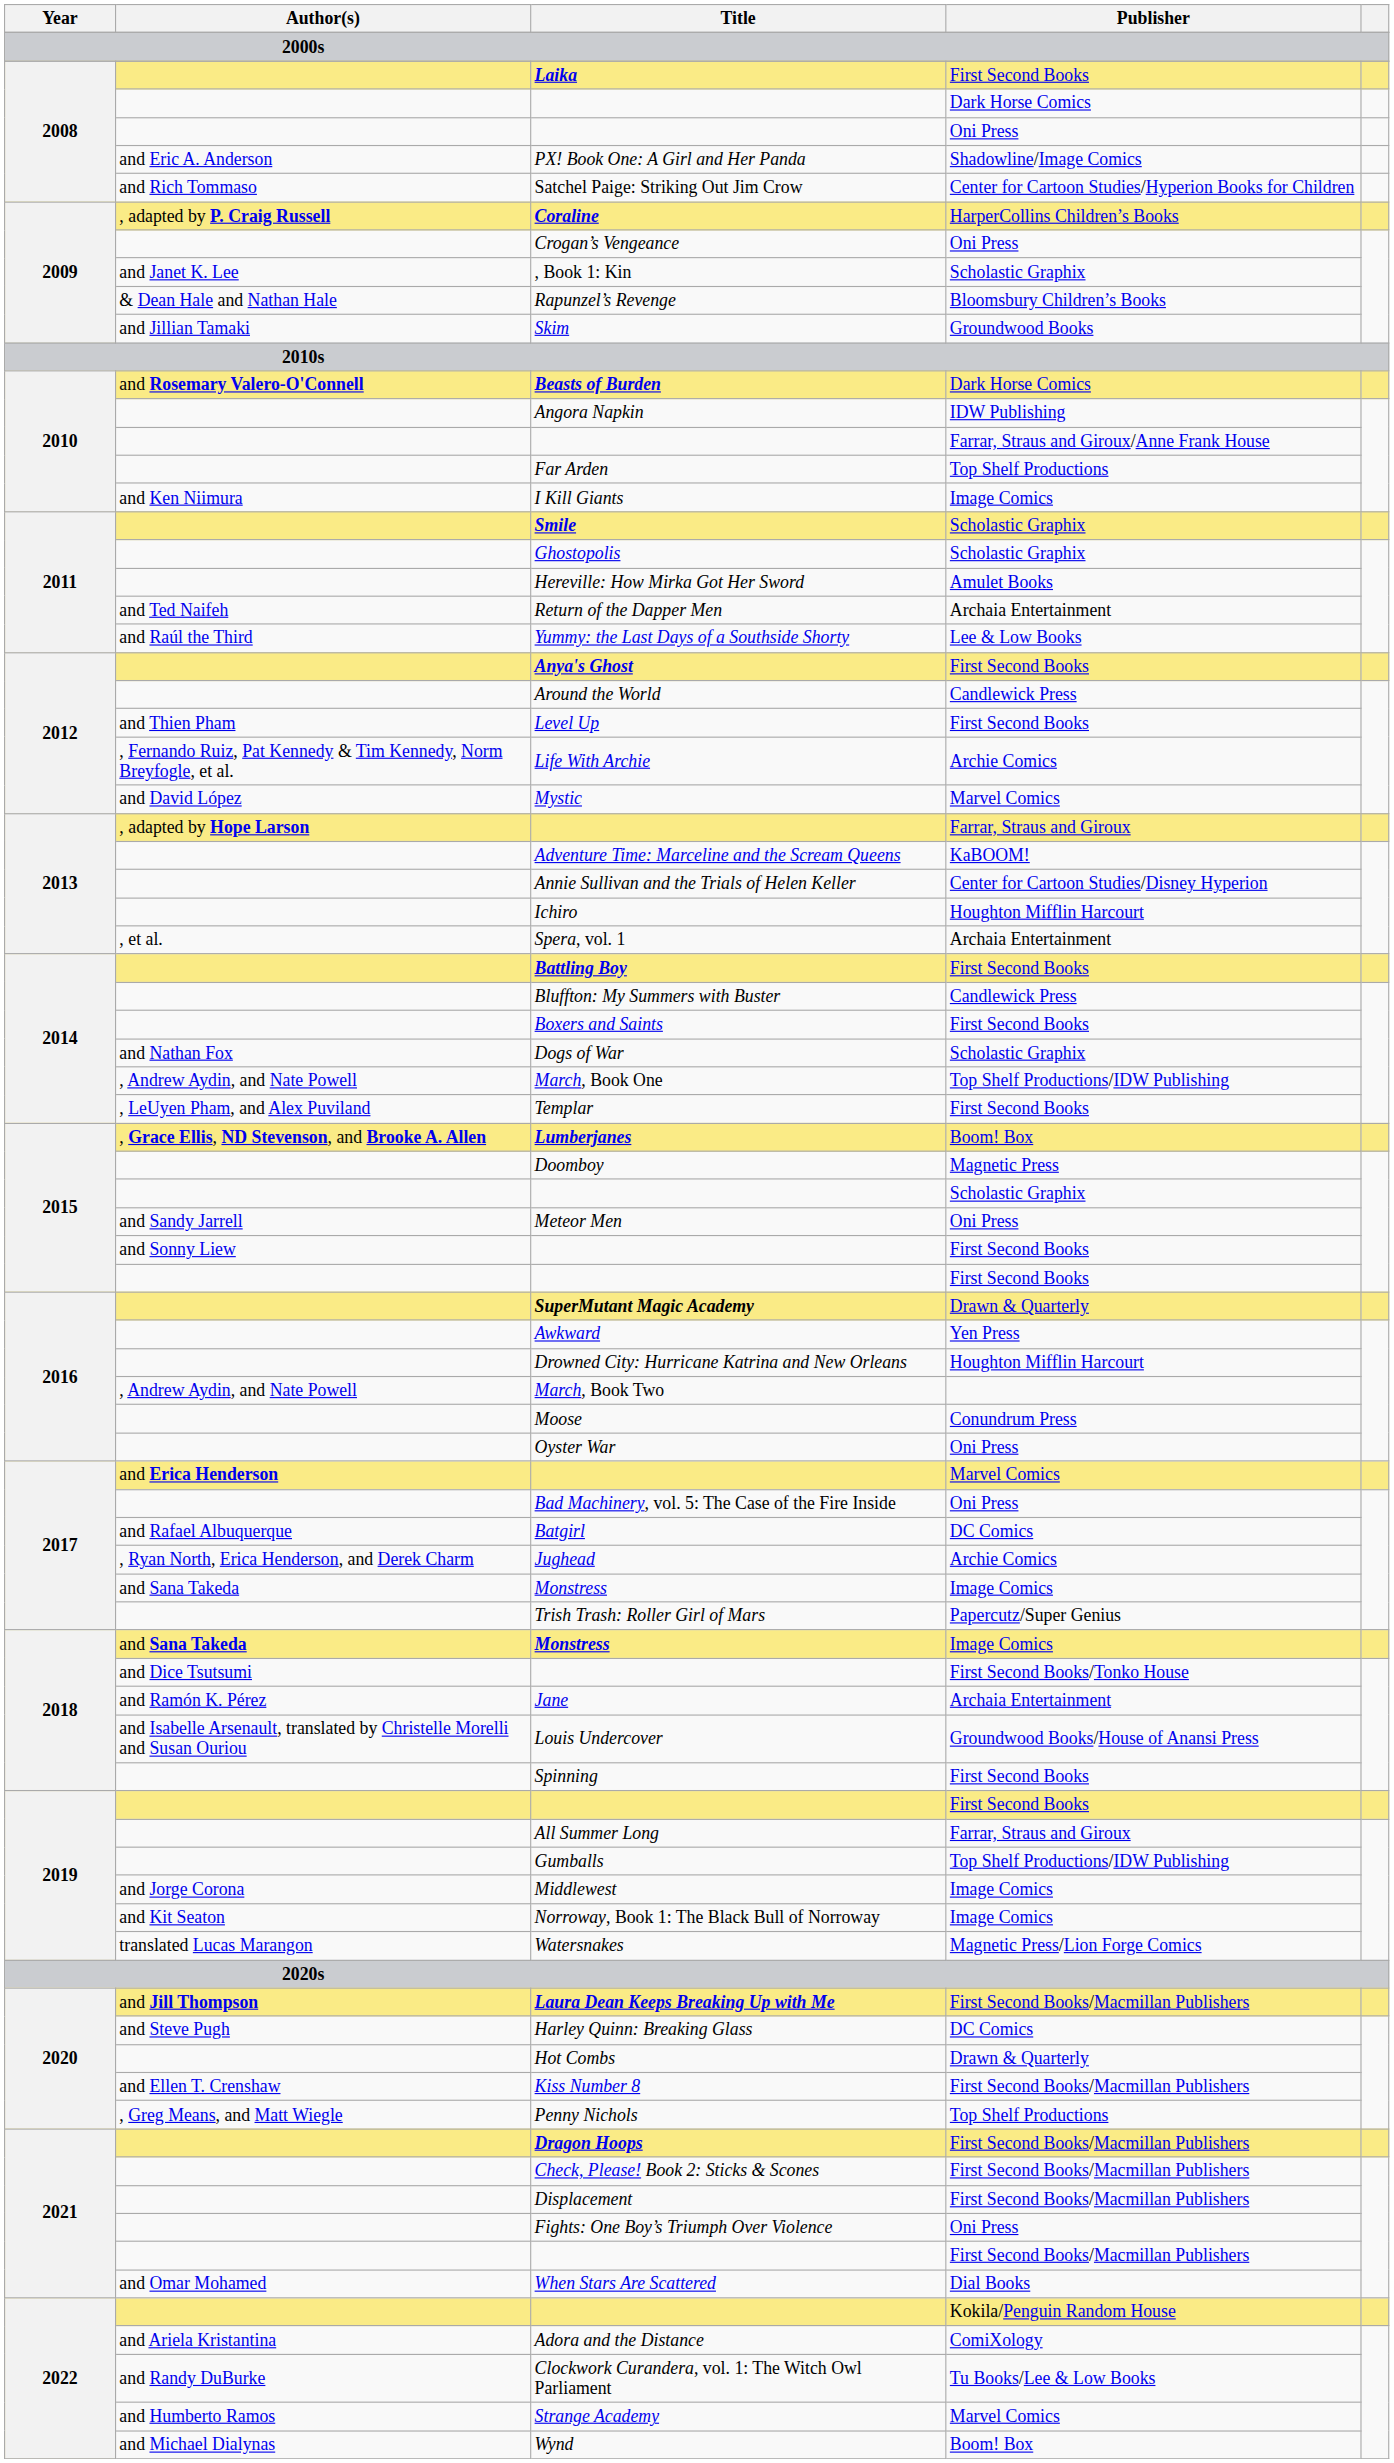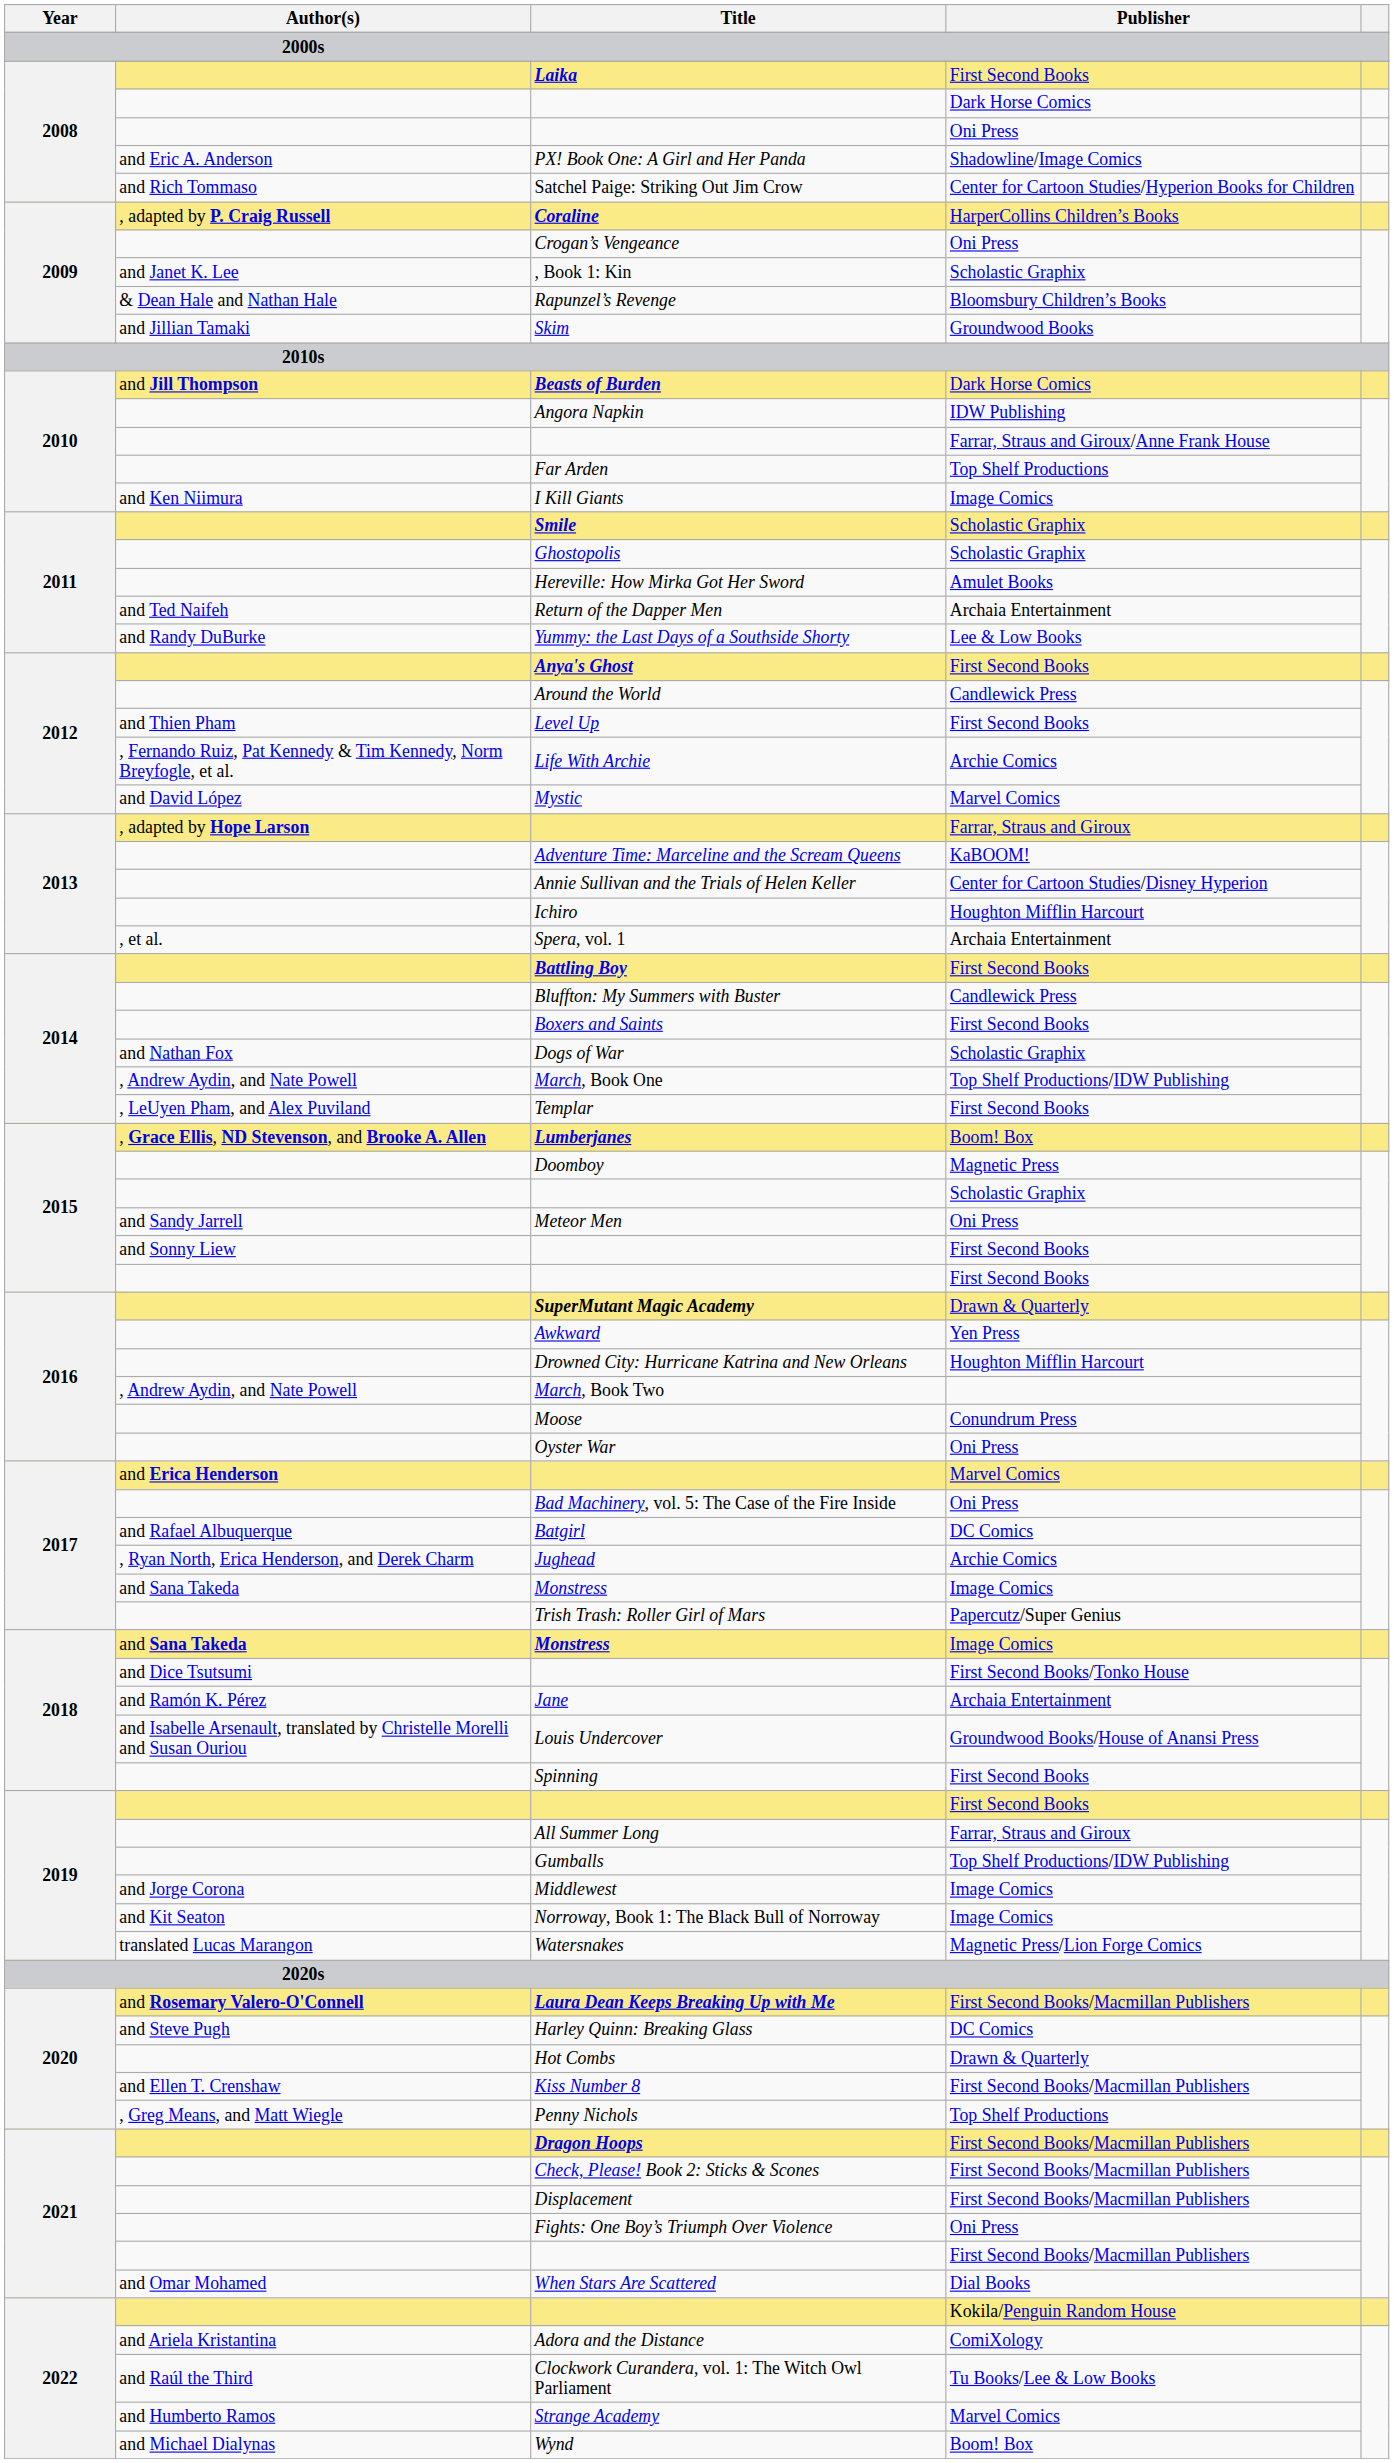(242, 384) and Rosemary Valero-O'Connell -> (189, 384) and Jill Thompson
(186, 638) and Raúl the Third -> (192, 638) and Randy DuBurke
(189, 2002) and Jill Thompson -> (242, 2002) and Rosemary Valero-O'Connell
(192, 2378) and Randy DuBurke -> (186, 2378) and Raúl the Third
